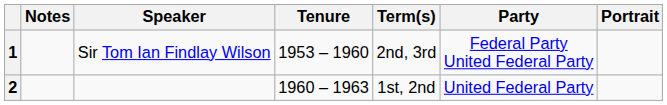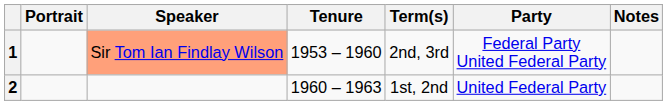columns swapped: (630, 17) <-> (48, 17)
(174, 52) no background -> (187, 52) lightsalmon background
